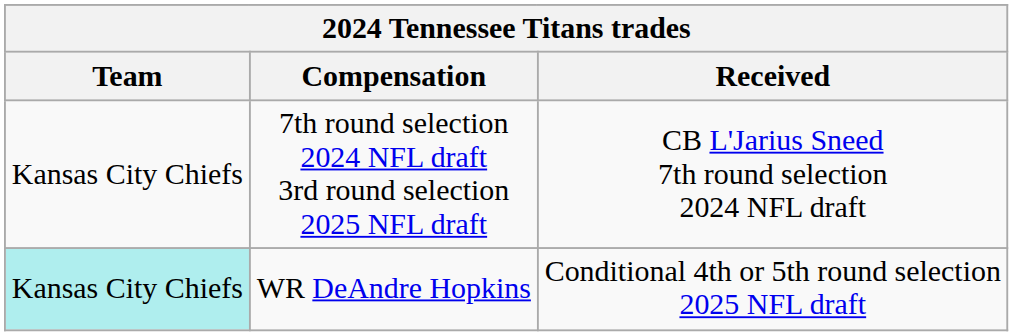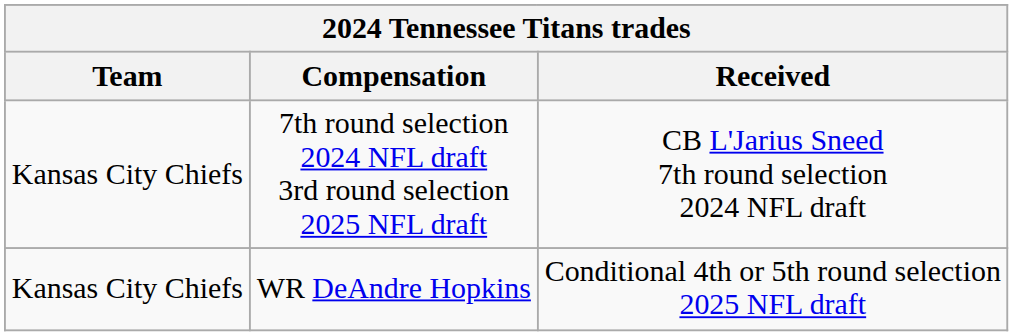(127, 288) paleturquoise background -> (127, 288) no background
